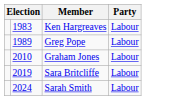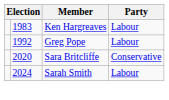(22, 42) 1989 -> (22, 42) 1992
- row: (72, 57)
(22, 73) 2019 -> (22, 57) 2020
(125, 73) Labour -> (136, 57) Conservative
